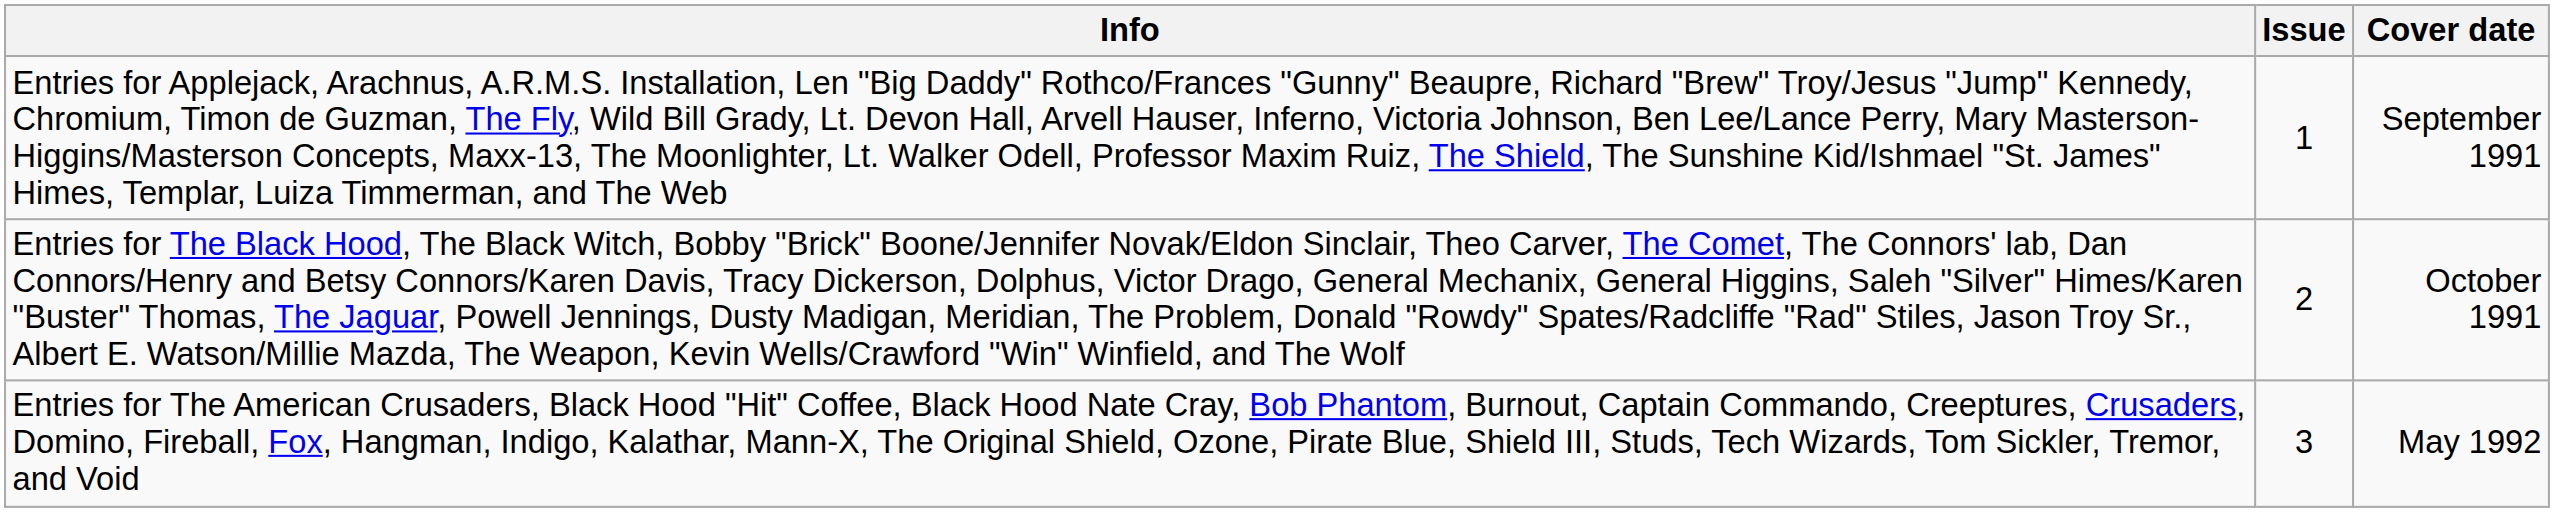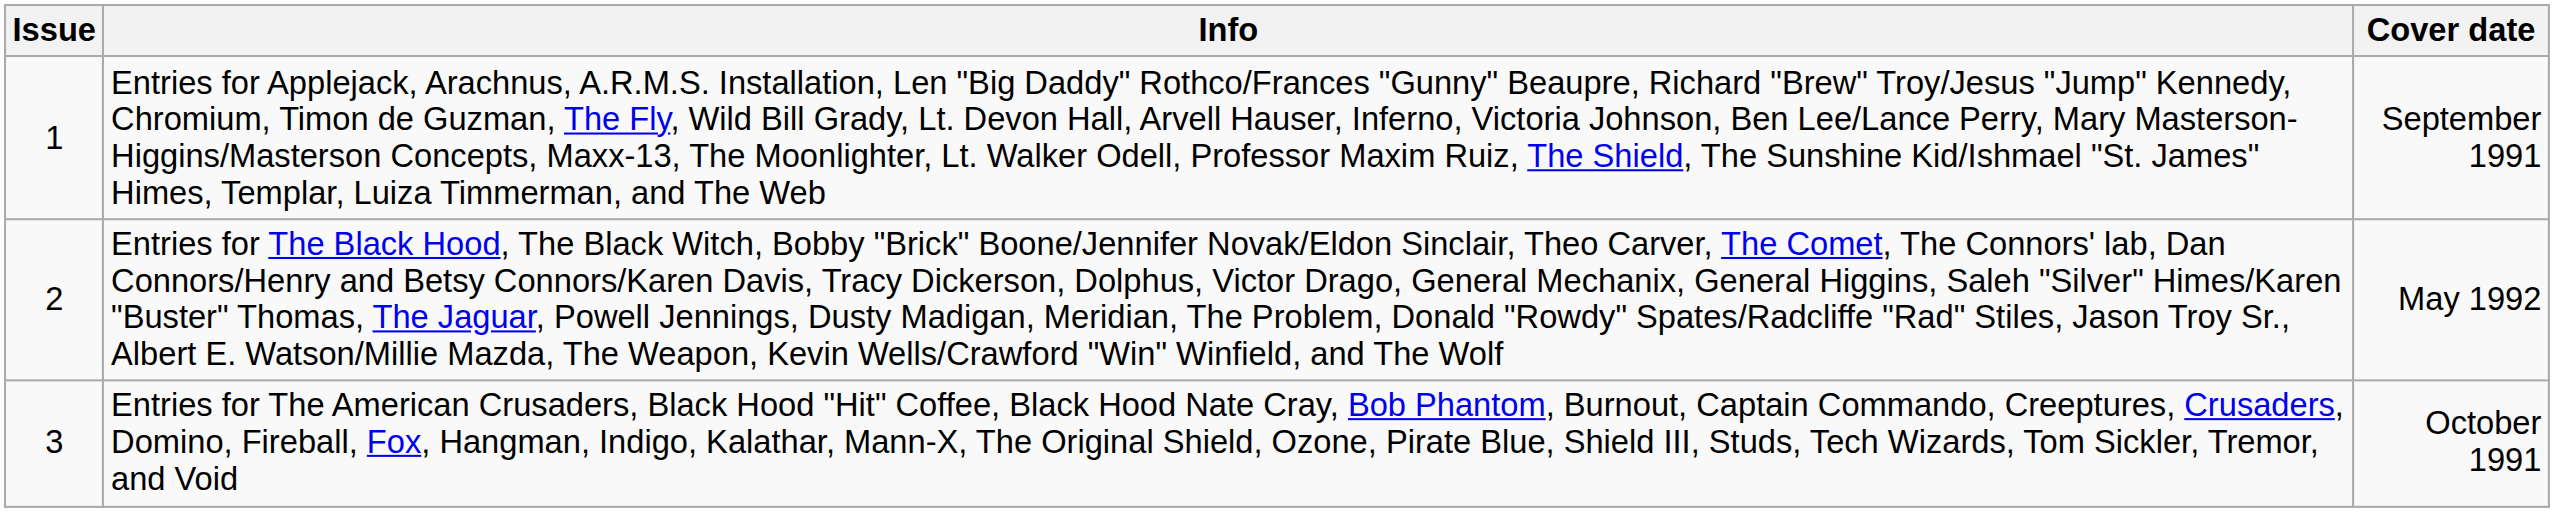columns swapped: (2304, 30) <-> (1130, 30)
(2483, 299) October 1991 -> (2470, 299) May 1992
(2470, 442) May 1992 -> (2483, 442) October 1991
